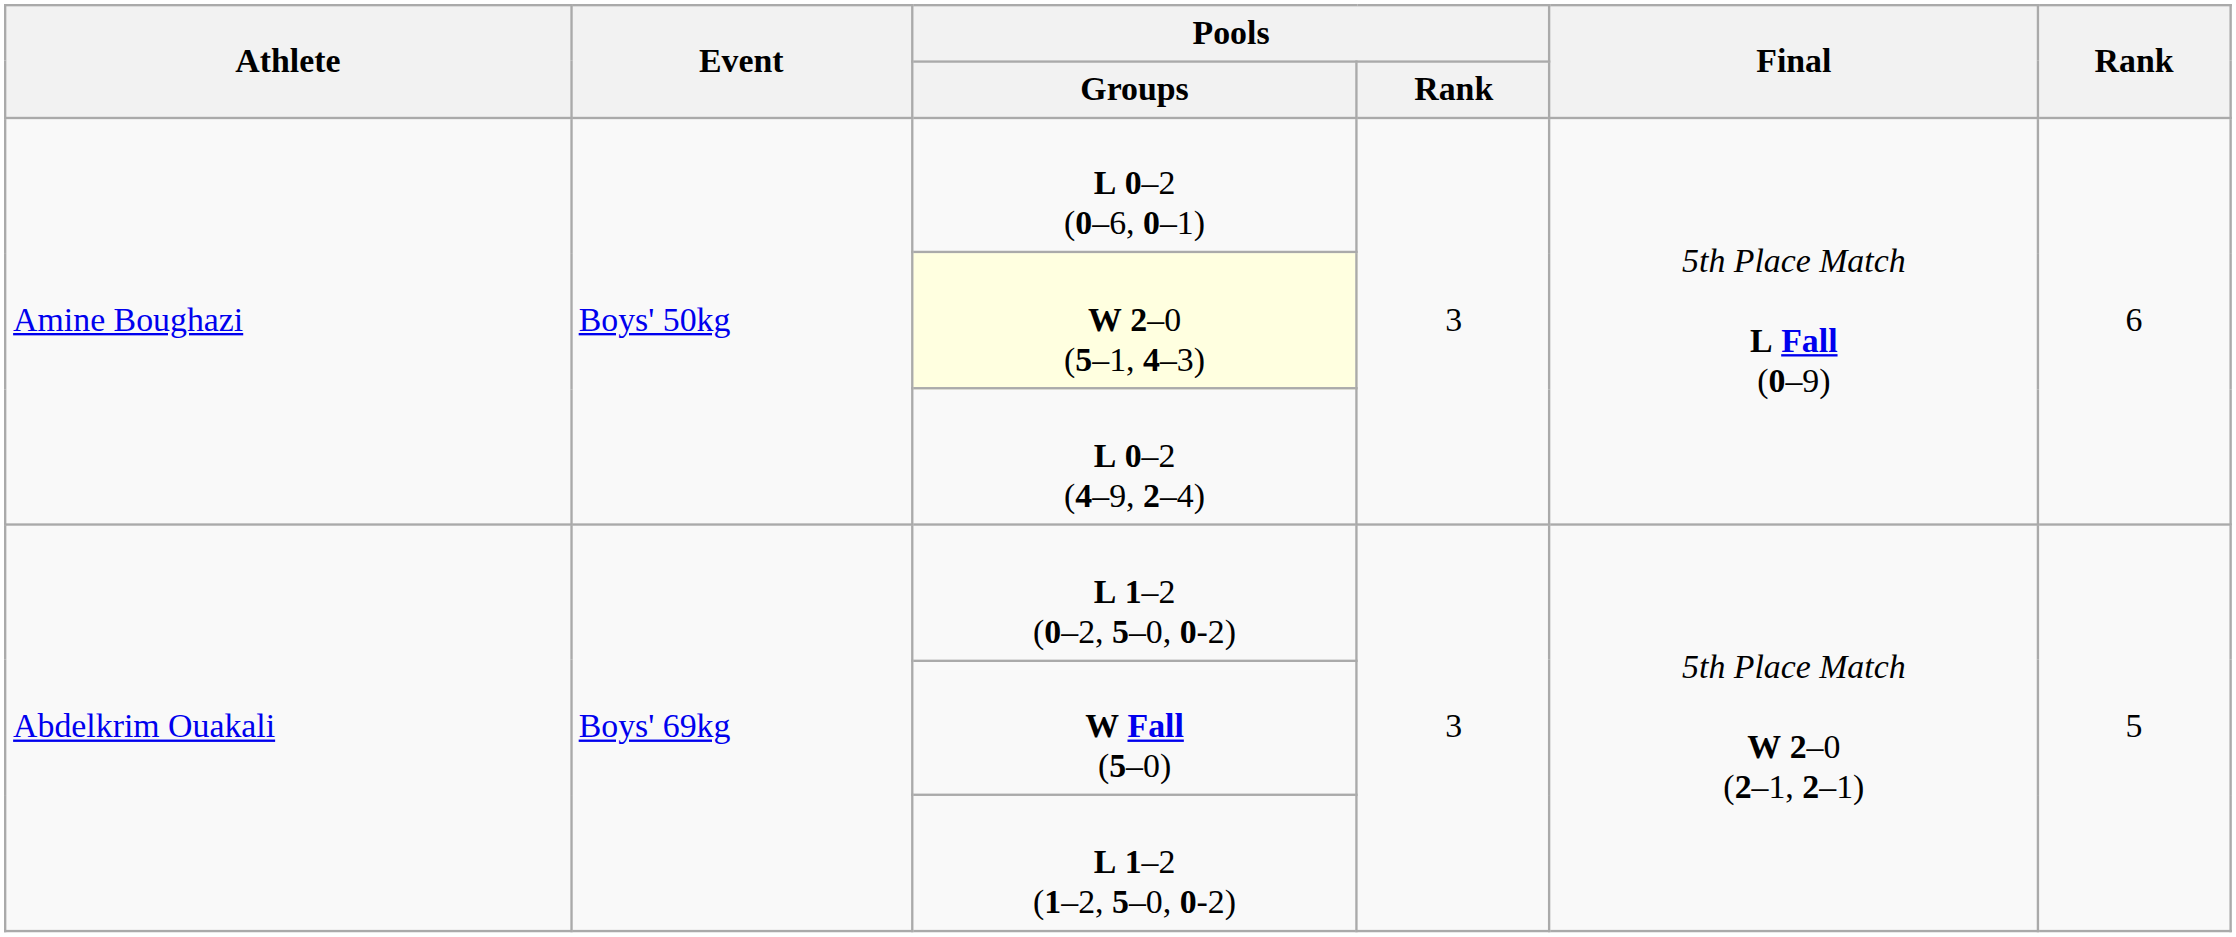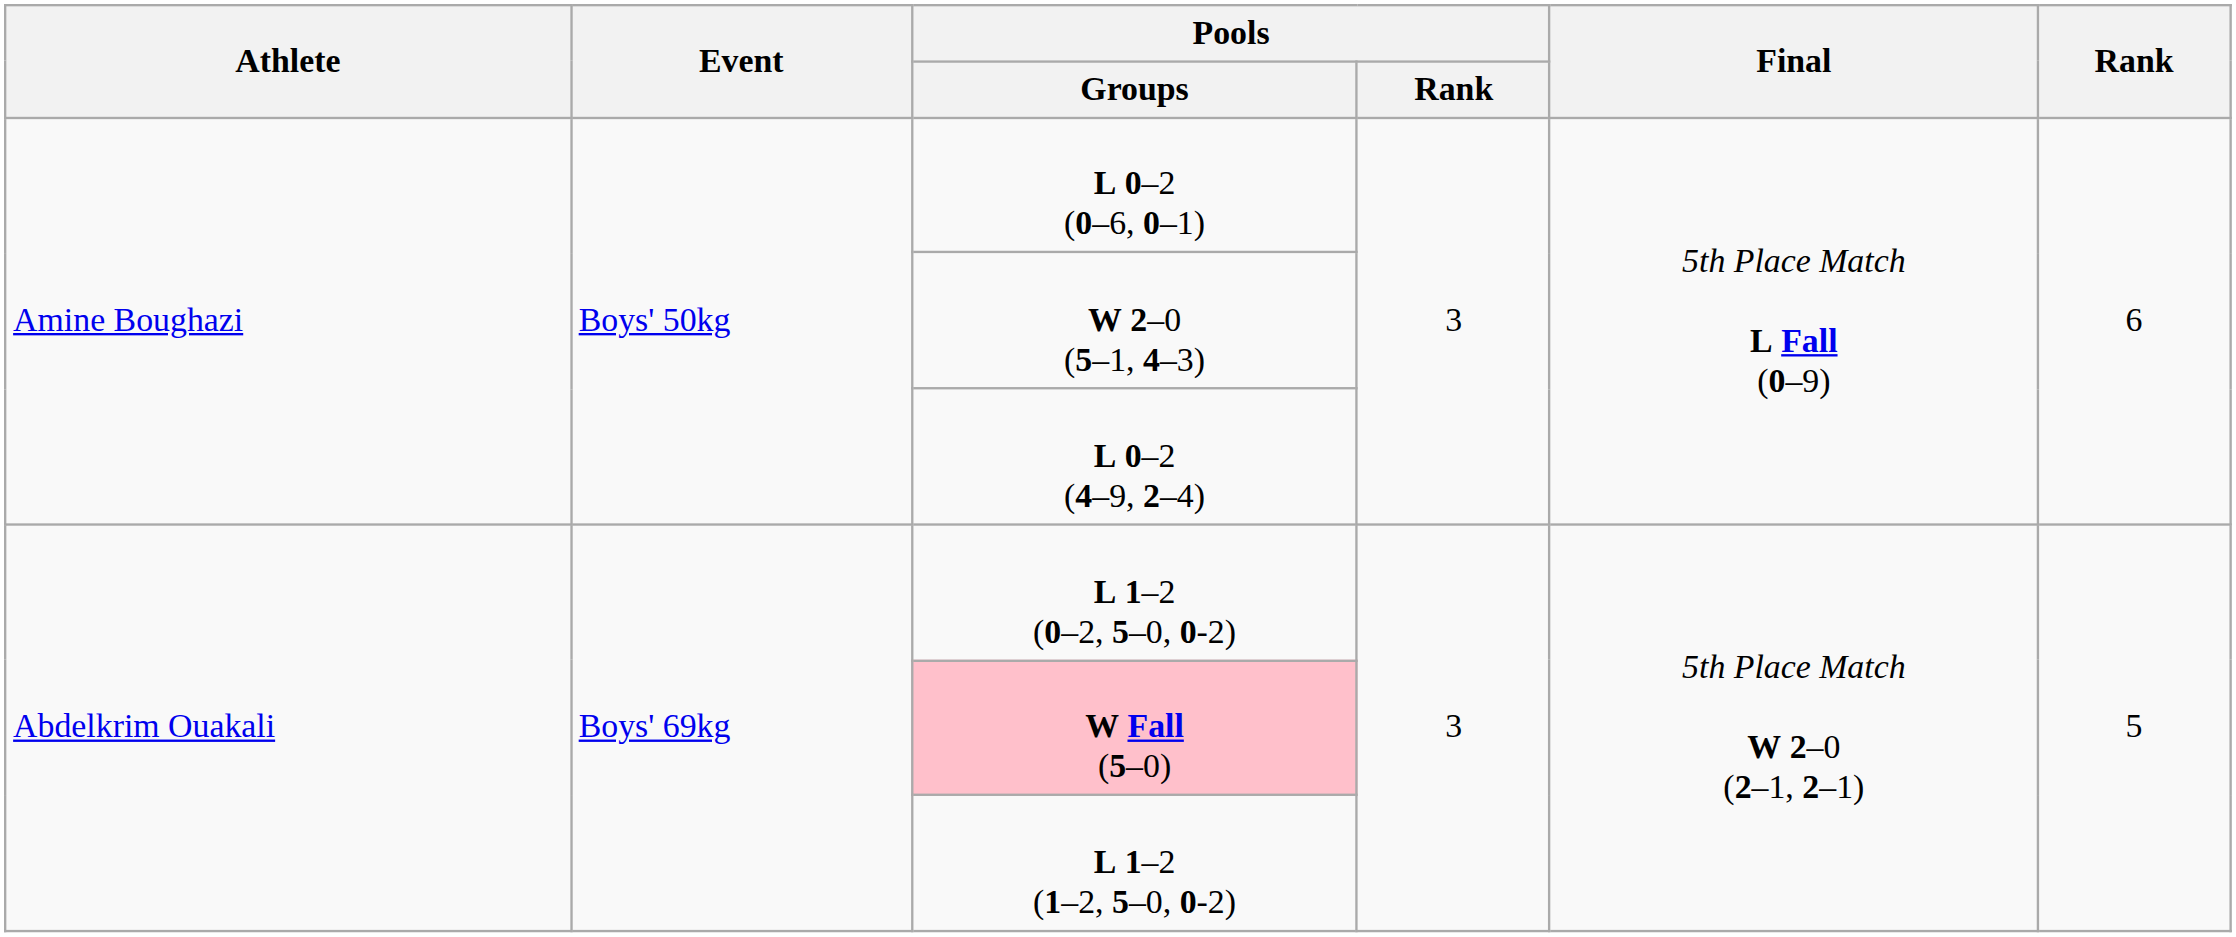(1135, 340) lightyellow background -> (1135, 340) no background
(1135, 747) no background -> (1135, 747) pink background
